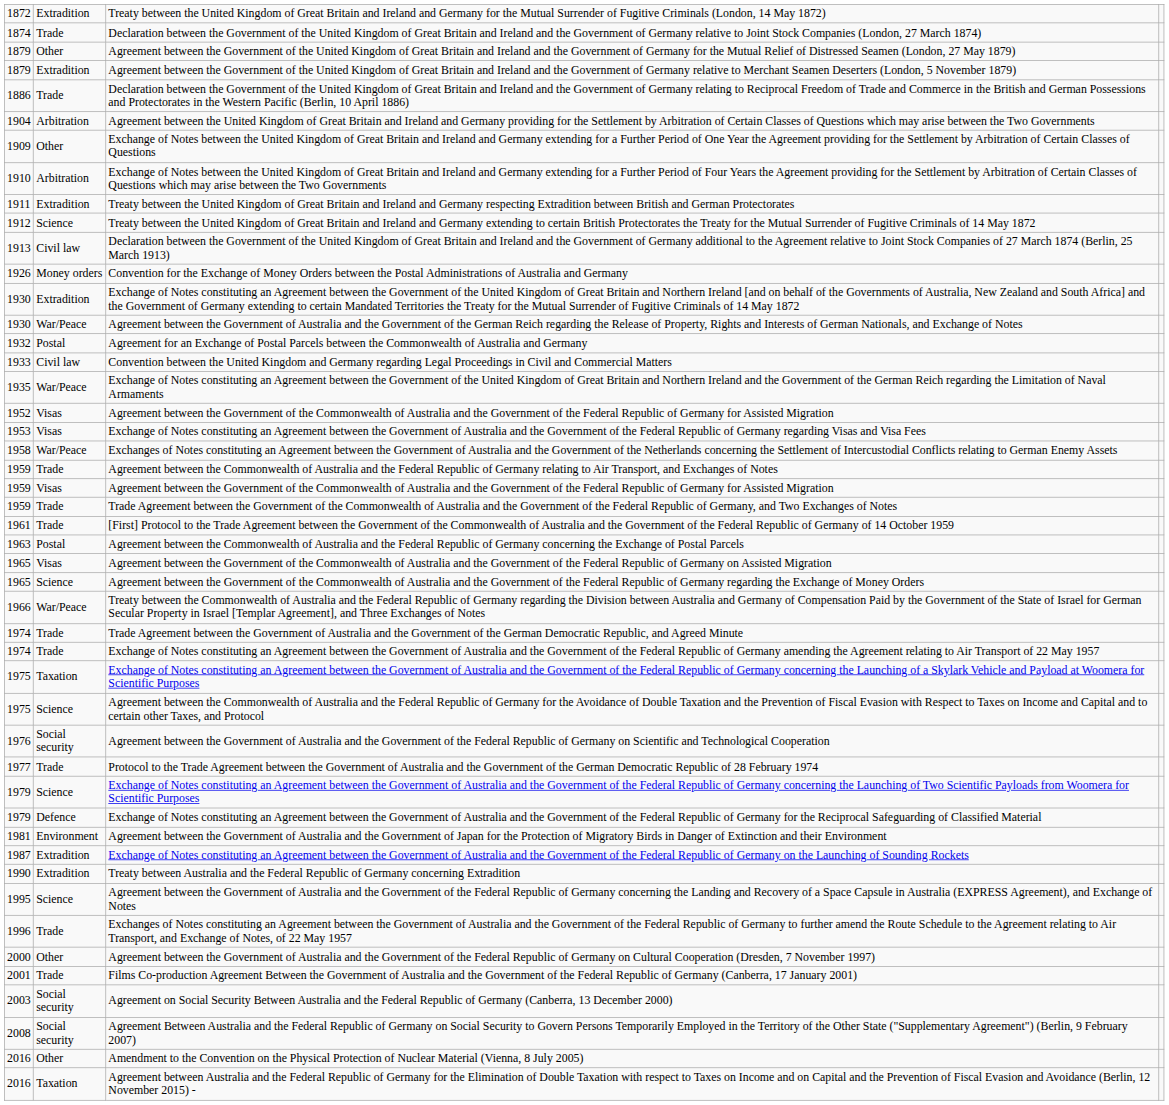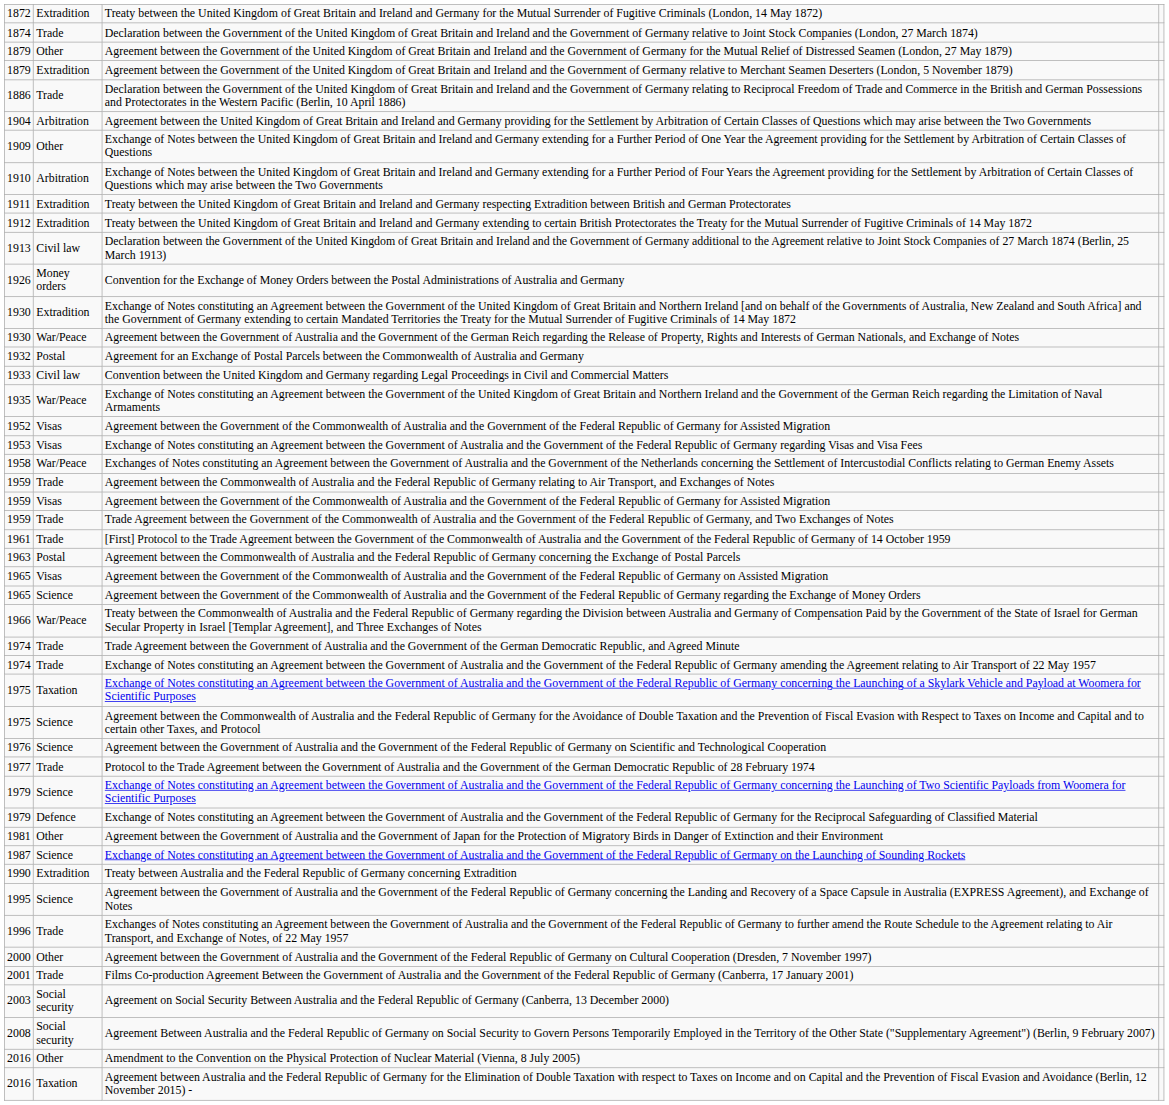(55, 222) Science -> (63, 222) Extradition
(55, 741) Social security -> (55, 747) Science
(67, 836) Environment -> (50, 836) Other
(63, 855) Extradition -> (55, 855) Science
